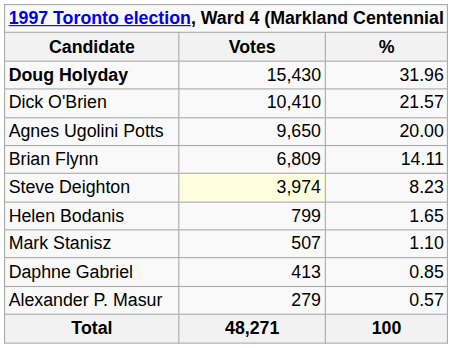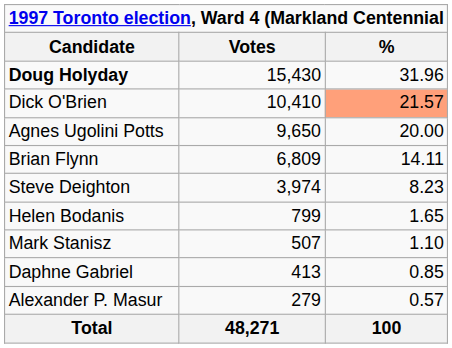(422, 103) no background -> (422, 103) lightsalmon background
(299, 187) lightyellow background -> (299, 187) no background
